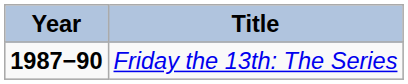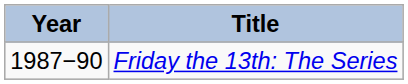(56, 61) bold -> (56, 61) normal
